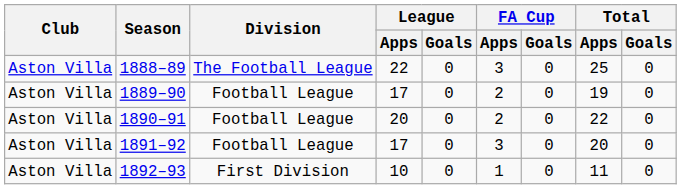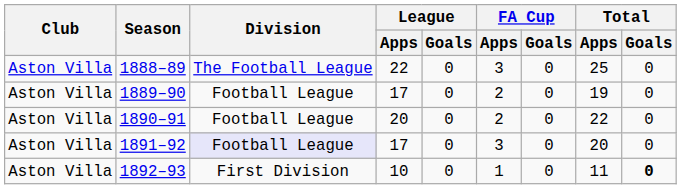(283, 146) no background -> (283, 146) lavender background
(649, 171) normal -> (649, 171) bold
